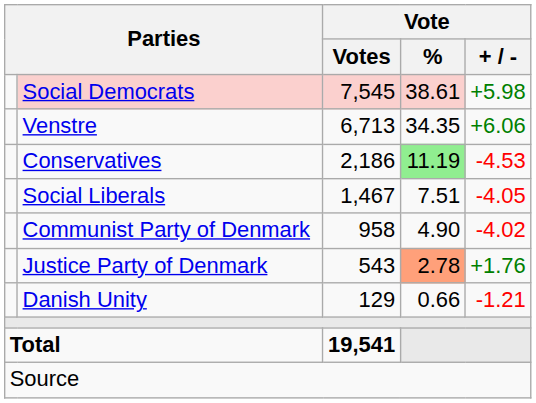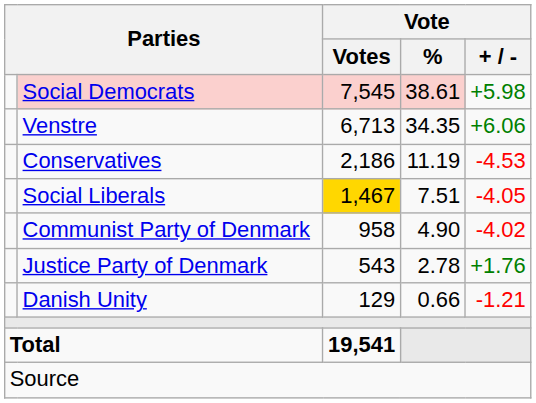(433, 160) lightgreen background -> (433, 160) no background
(368, 195) no background -> (368, 195) gold background
(439, 265) lightsalmon background -> (439, 265) no background
